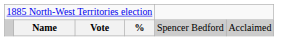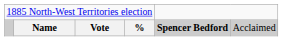(190, 28) normal -> (192, 28) bold
